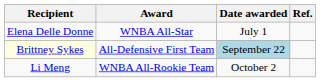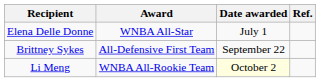(50, 49) lightyellow background -> (50, 49) no background
(254, 49) lightblue background -> (254, 49) no background
(254, 67) no background -> (254, 67) lightyellow background
